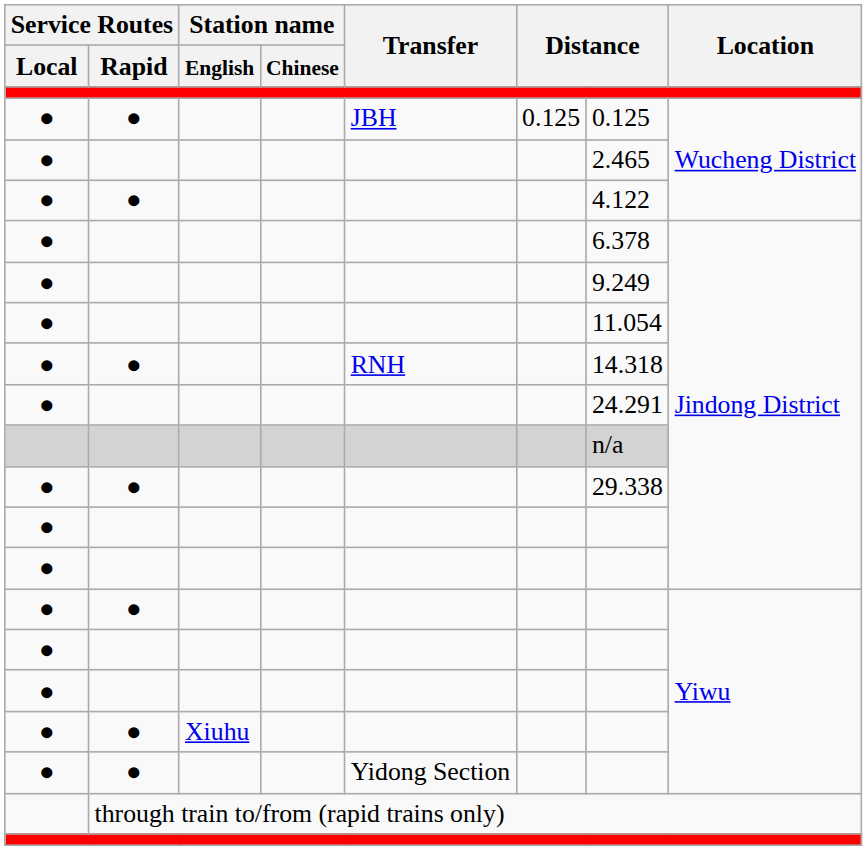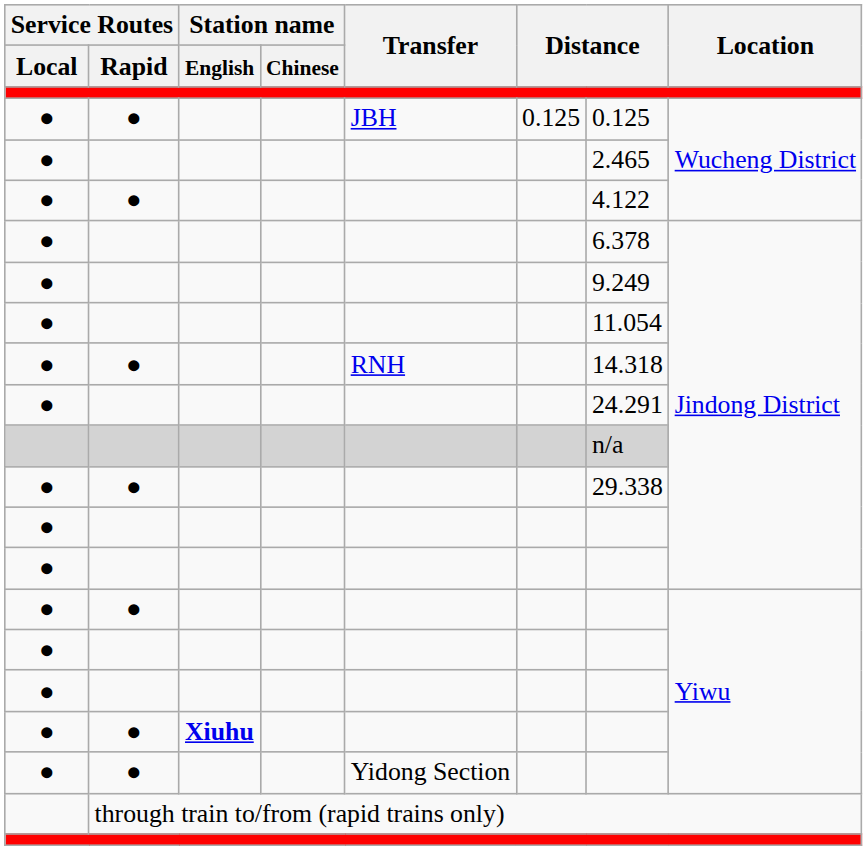(217, 731) normal -> (219, 731) bold
